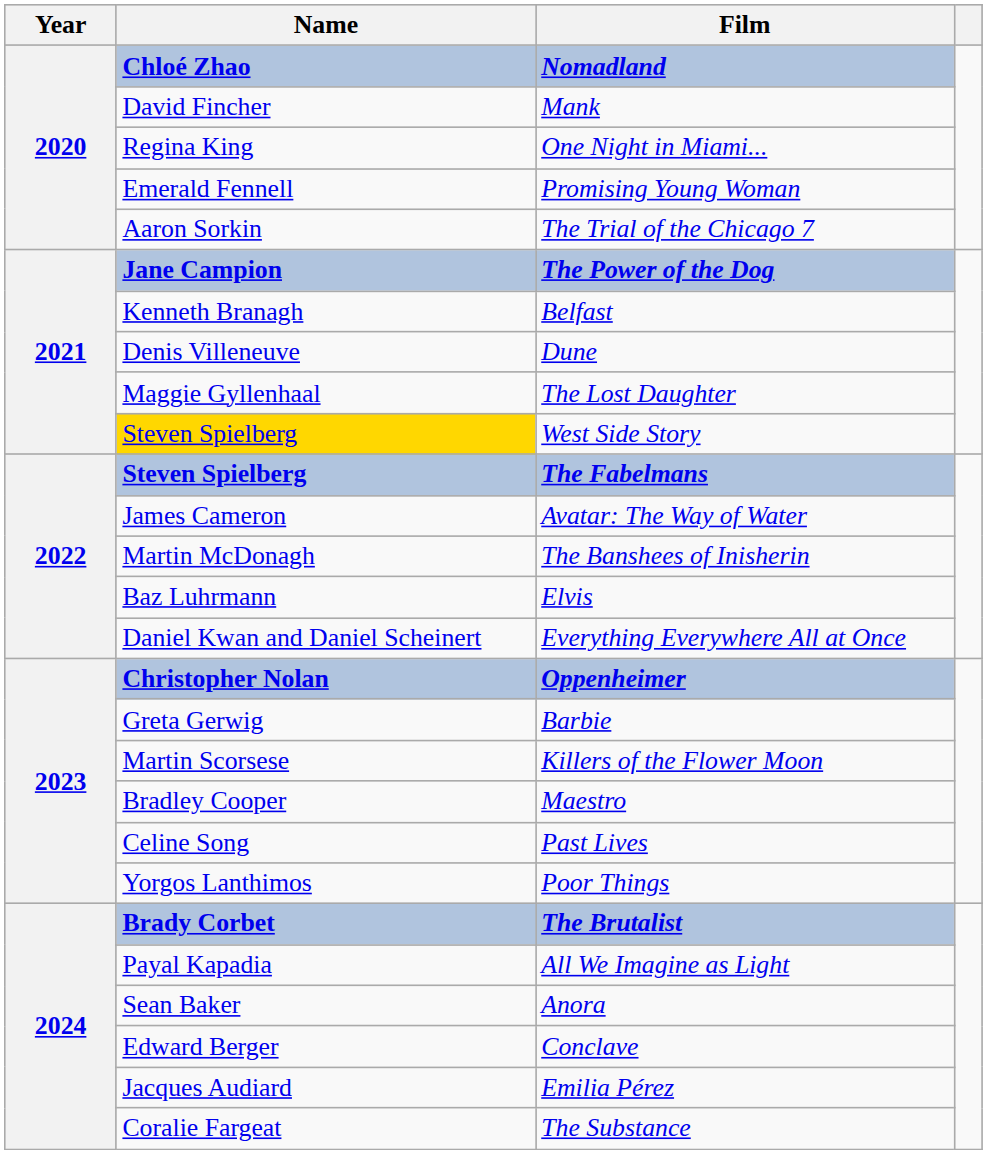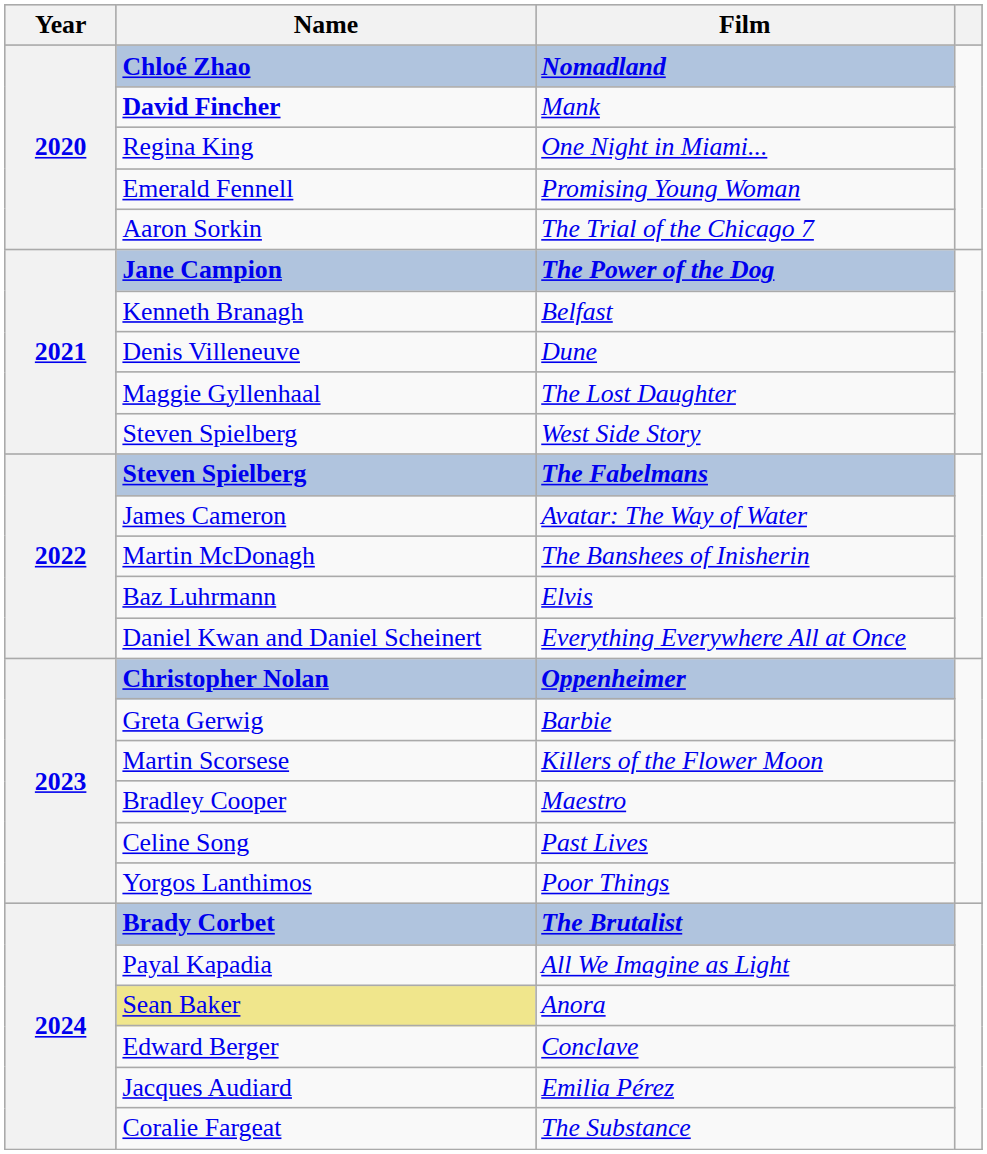(196, 106) normal -> (201, 106) bold
(210, 433) gold background -> (210, 433) no background
(181, 1005) no background -> (181, 1005) khaki background
